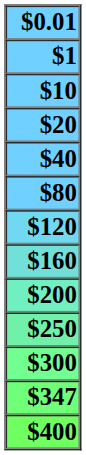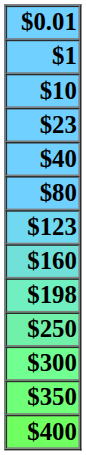(58, 124) $20 -> (58, 124) $23
(52, 226) $120 -> (52, 226) $123
(52, 295) $200 -> (52, 295) $198
(52, 397) $347 -> (52, 397) $350
